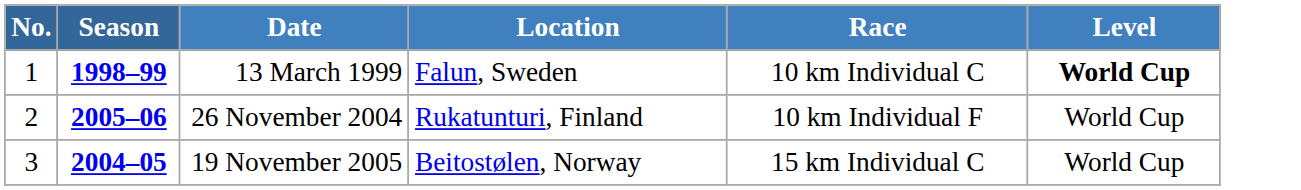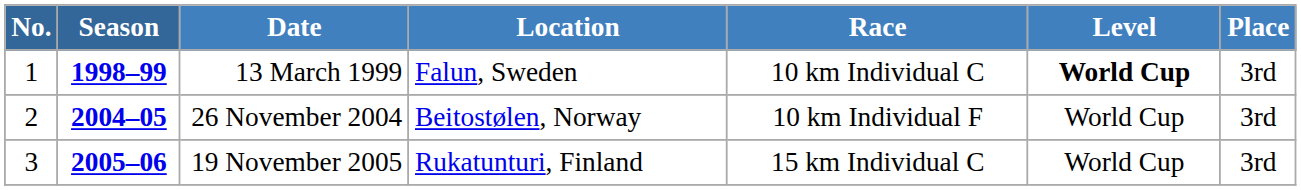+ column: (1258, 27)
(119, 117) 2005–06 -> (119, 117) 2004–05
(529, 117) Rukatunturi, Finland -> (528, 117) Beitostølen, Norway
(119, 162) 2004–05 -> (119, 162) 2005–06
(528, 162) Beitostølen, Norway -> (529, 162) Rukatunturi, Finland
